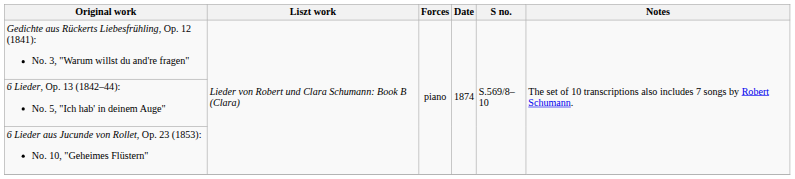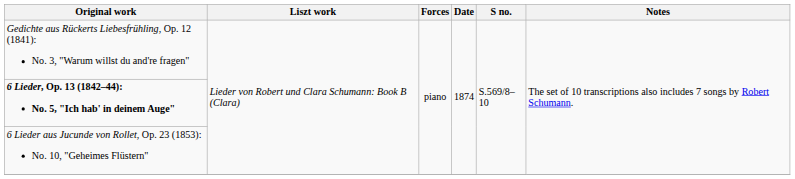(106, 98) normal -> (106, 98) bold
